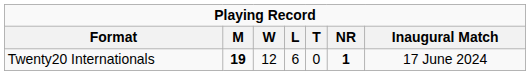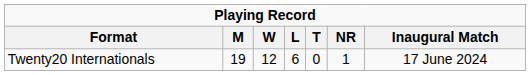(238, 59) bold -> (238, 59) normal
(346, 59) bold -> (346, 59) normal
